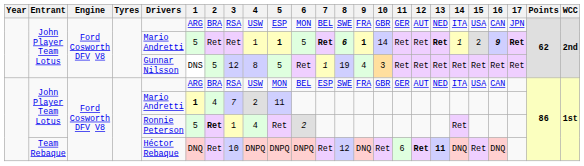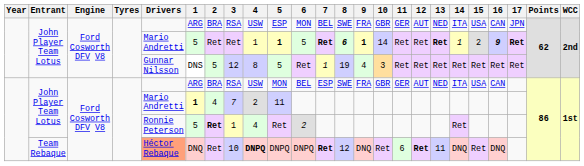(161, 149) no background -> (161, 149) lightsalmon background
(255, 149) normal -> (255, 149) bold
(325, 149) normal -> (325, 149) bold
(440, 149) bold -> (440, 149) normal
